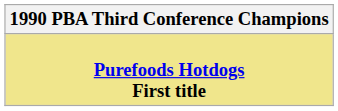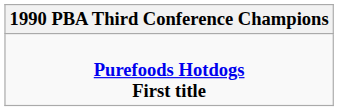(169, 79) khaki background -> (169, 79) no background
